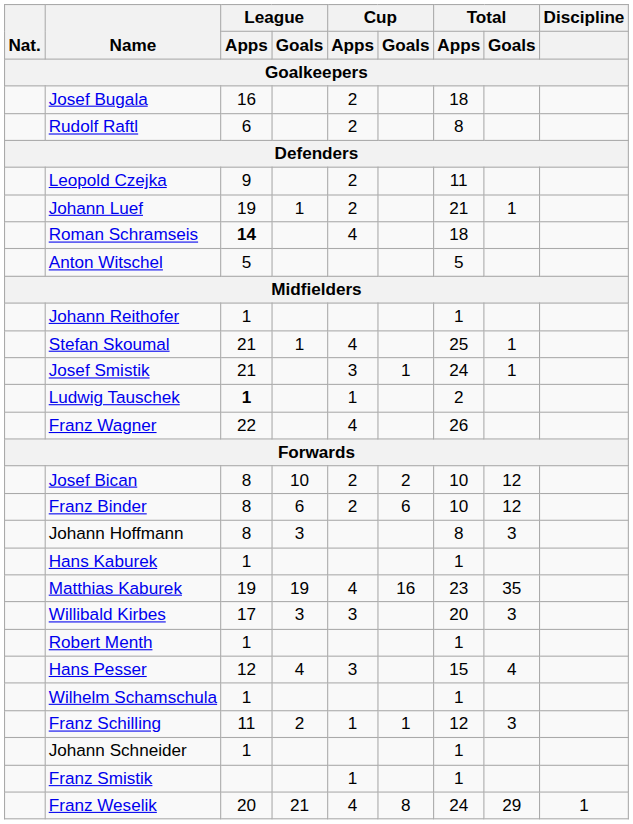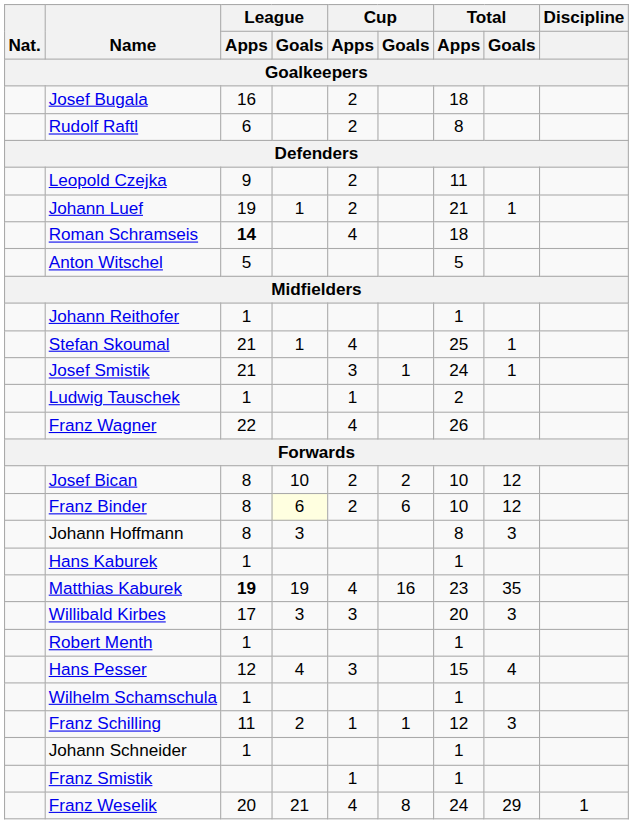(246, 398) bold -> (246, 398) normal
(300, 506) no background -> (300, 506) lightyellow background
(246, 588) normal -> (246, 588) bold
